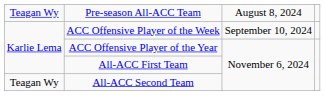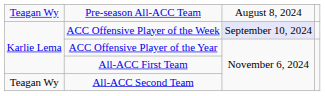(268, 30) no background -> (268, 30) lavender background
